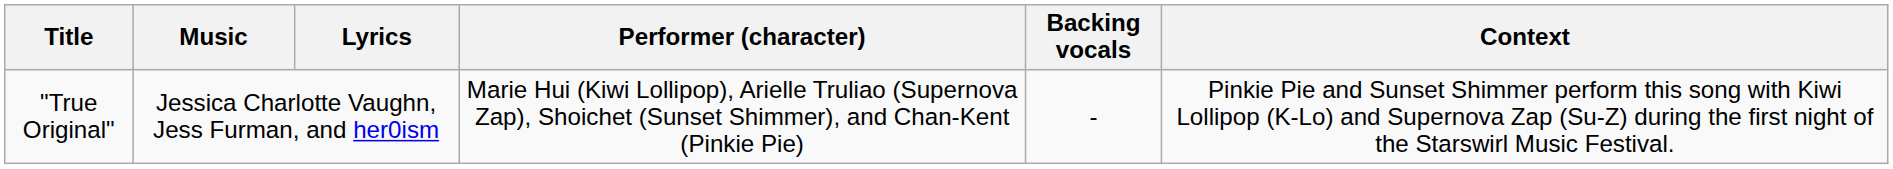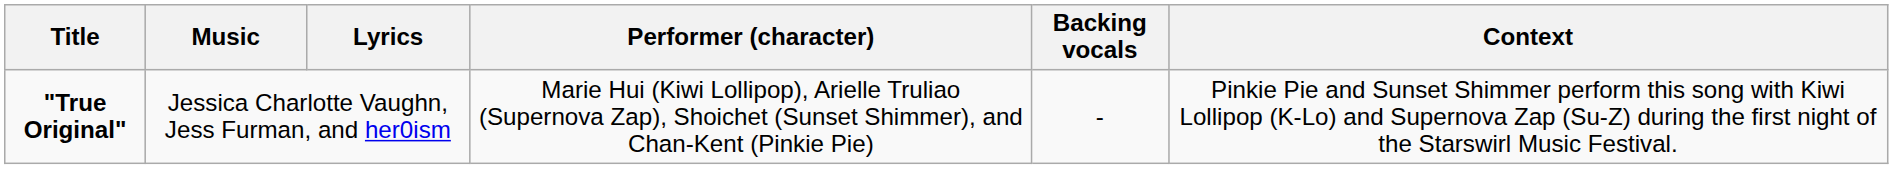(69, 116) normal -> (75, 116) bold
